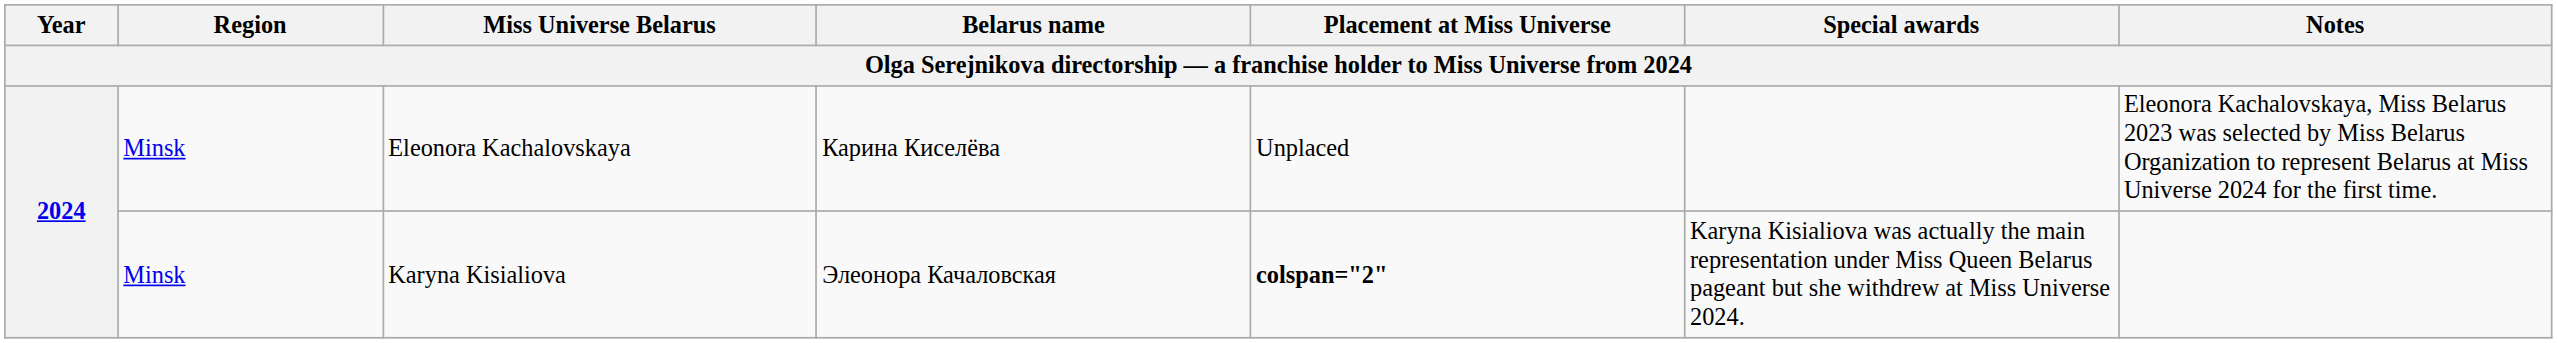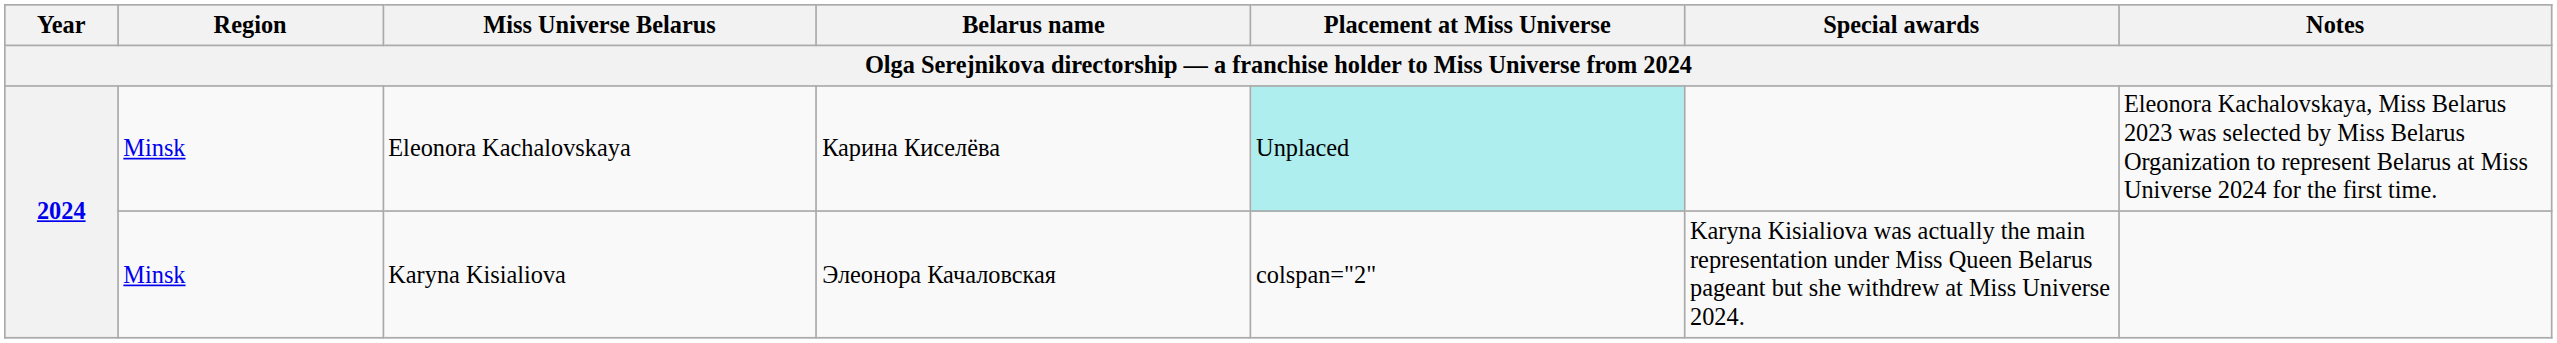(1303, 148) no background -> (1303, 148) paleturquoise background
(1322, 274) bold -> (1316, 274) normal
